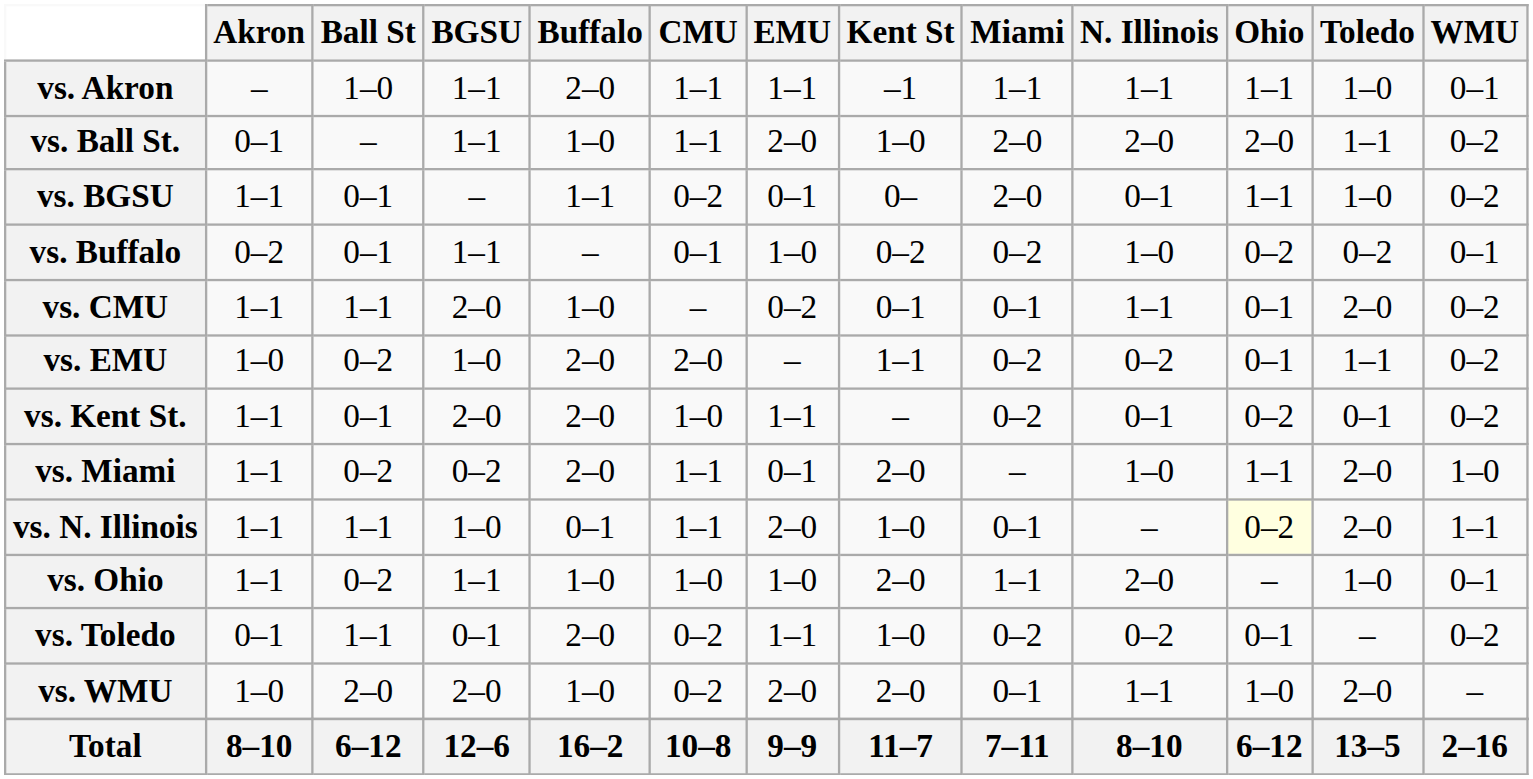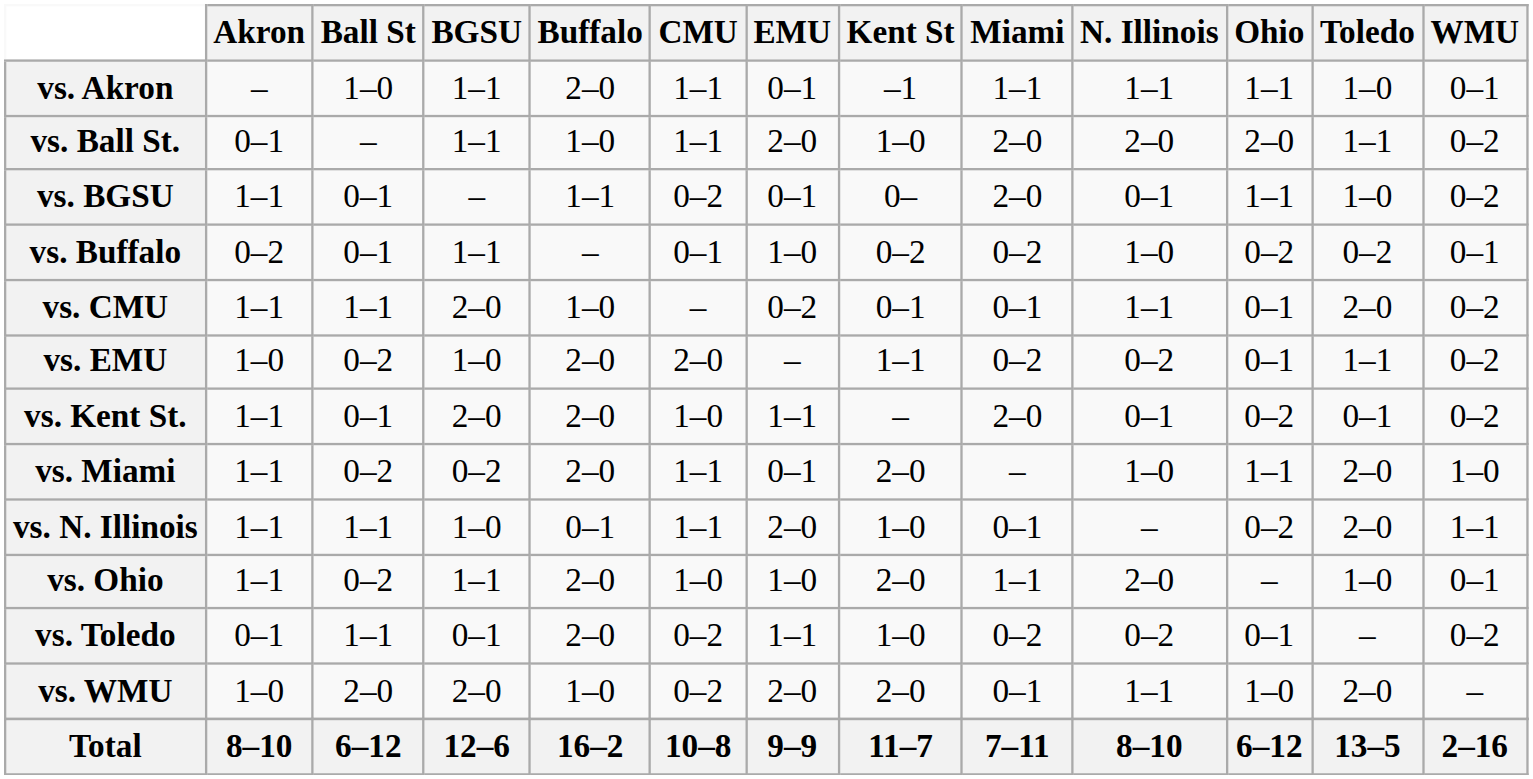(792, 87) 1–1 -> (792, 87) 0–1
(1017, 416) 0–2 -> (1017, 416) 2–0
(1269, 526) lightyellow background -> (1269, 526) no background
(590, 580) 1–0 -> (590, 580) 2–0
